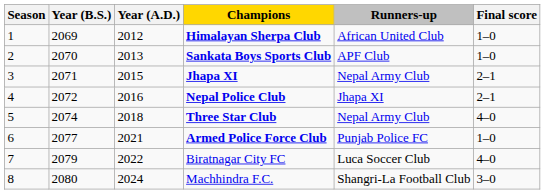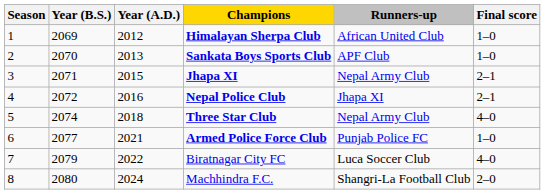(486, 179) 3–0 -> (486, 179) 2–0
